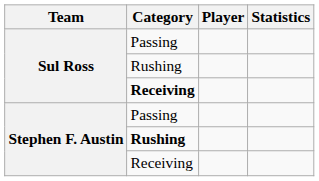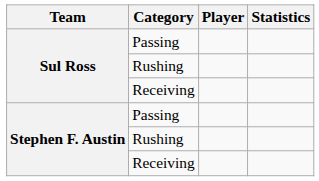(163, 90) bold -> (163, 90) normal
(158, 138) bold -> (158, 138) normal
